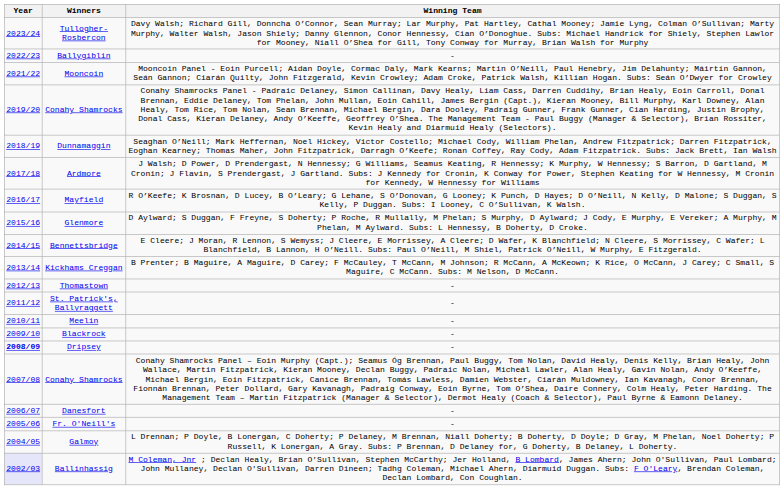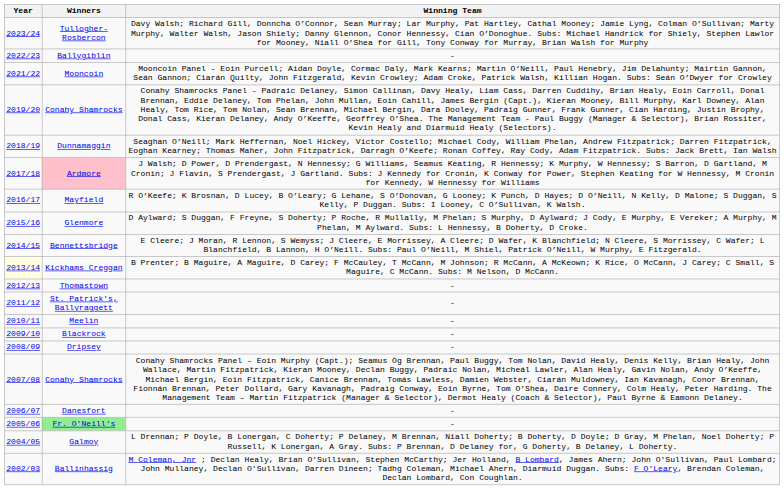(84, 173) no background -> (84, 173) pink background
(23, 268) no background -> (23, 268) lightyellow background
(23, 347) bold -> (23, 347) normal
(84, 424) no background -> (84, 424) lightgreen background
(23, 469) lavender background -> (23, 469) no background
